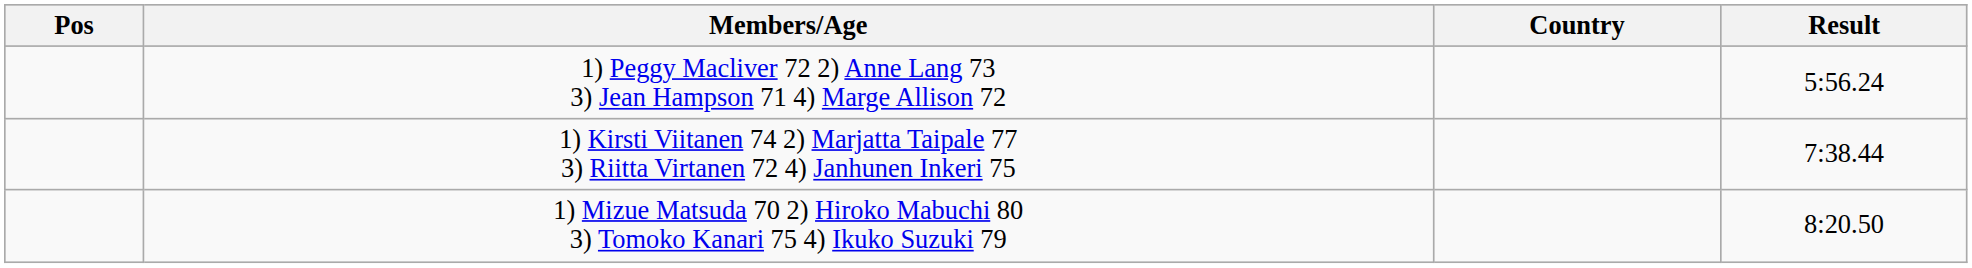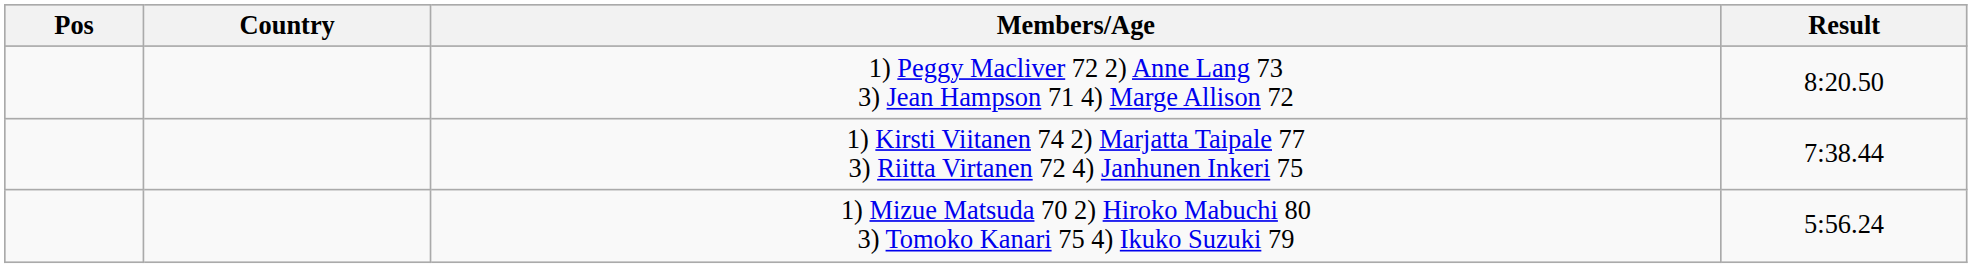columns swapped: (1577, 25) <-> (788, 25)
(1844, 82) 5:56.24 -> (1844, 82) 8:20.50
(1844, 225) 8:20.50 -> (1844, 225) 5:56.24
